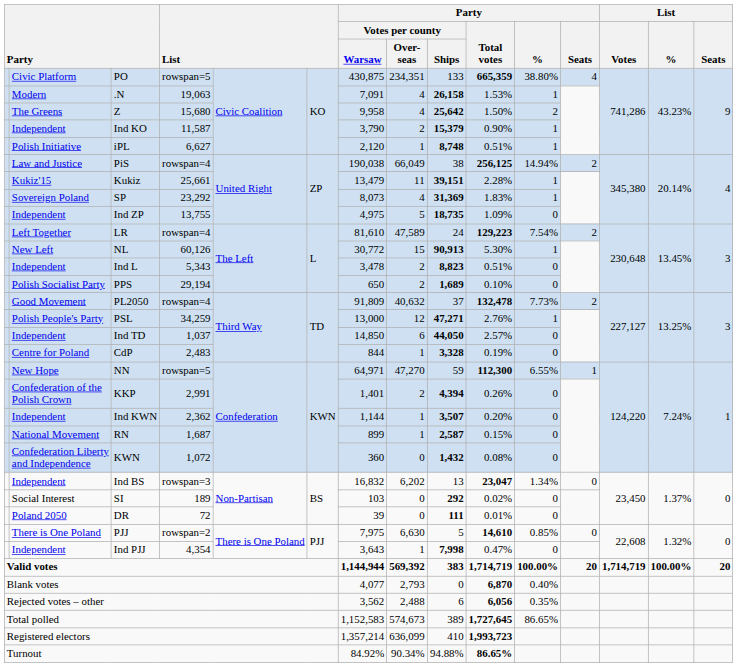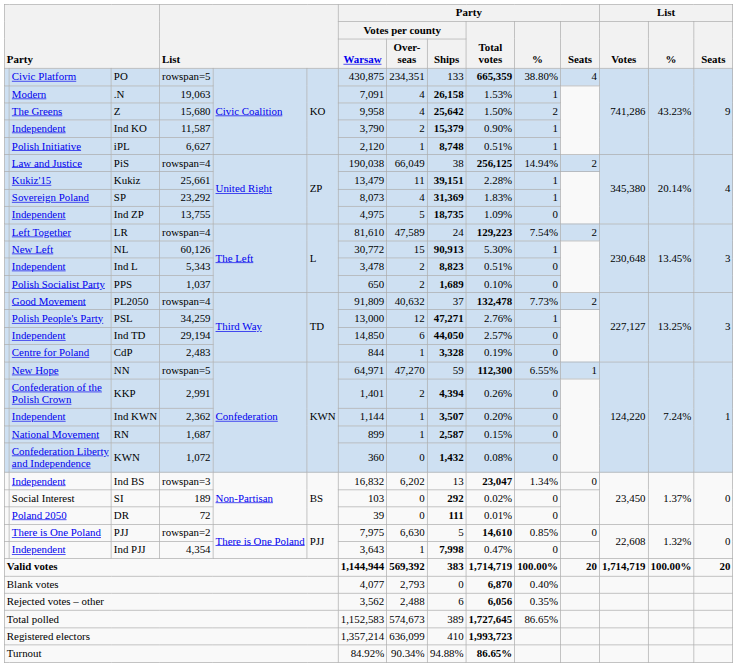(196, 284) 29,194 -> (198, 284) 1,037
(198, 335) 1,037 -> (196, 335) 29,194
